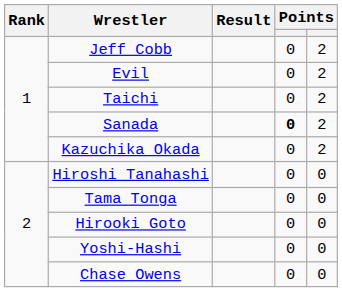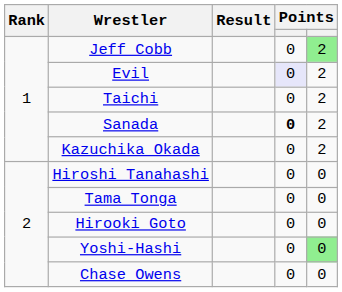(322, 49) no background -> (322, 49) lightgreen background
(291, 74) no background -> (291, 74) lavender background
(322, 249) no background -> (322, 249) lightgreen background
